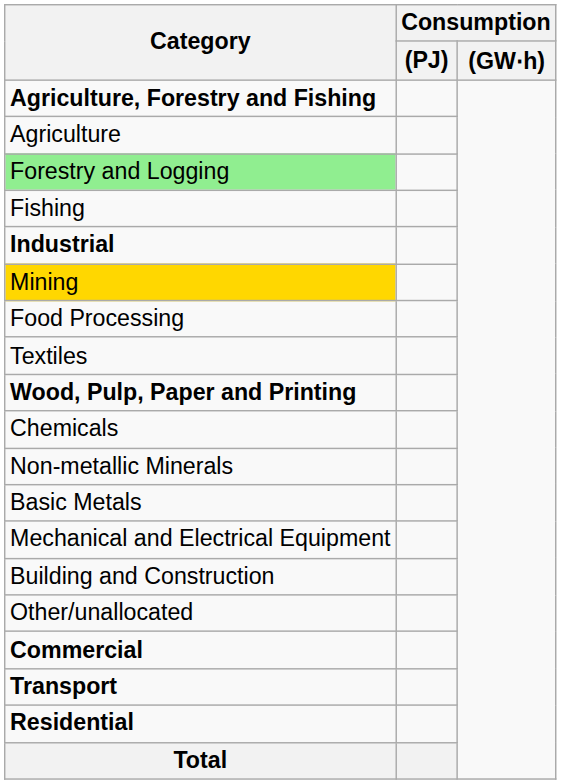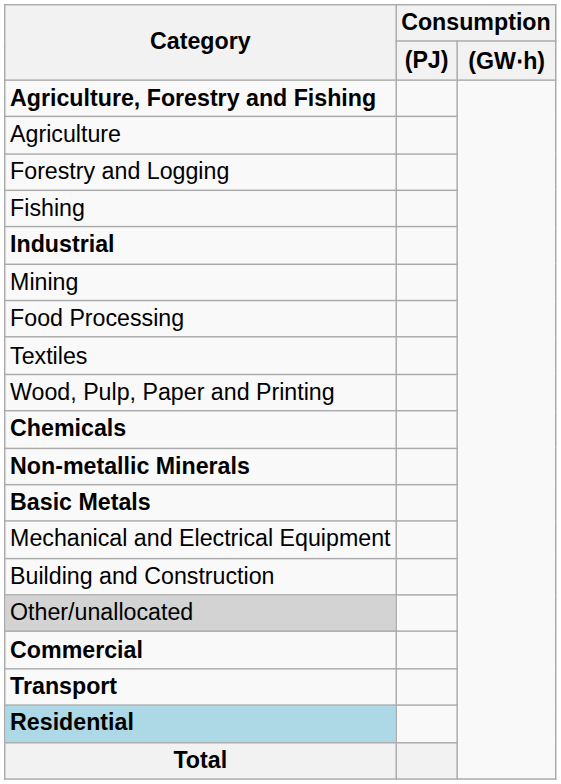(120, 171) lightgreen background -> (120, 171) no background
(44, 281) gold background -> (44, 281) no background
(183, 392) bold -> (172, 392) normal
(64, 429) normal -> (68, 429) bold
(122, 465) normal -> (130, 465) bold
(76, 502) normal -> (80, 502) bold
(102, 613) no background -> (102, 613) lightgrey background
(72, 723) no background -> (72, 723) lightblue background
